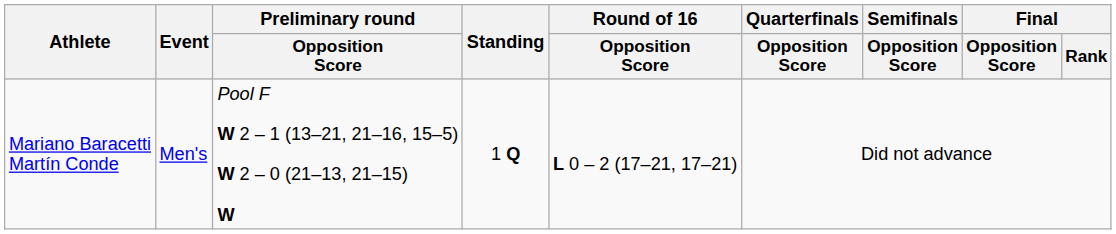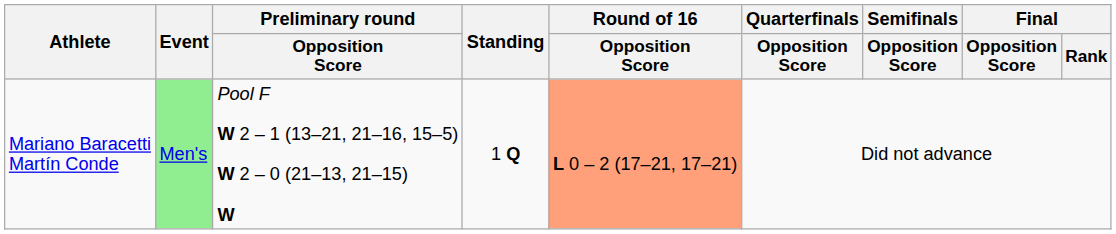(183, 154) no background -> (183, 154) lightgreen background
(645, 165) no background -> (645, 165) lightsalmon background
